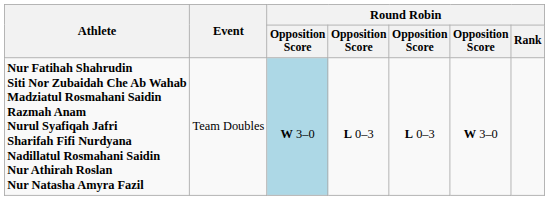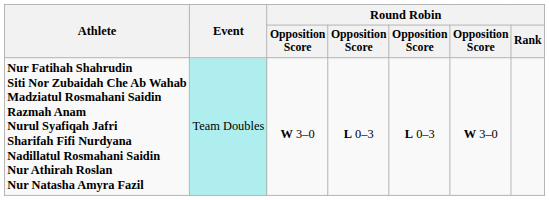(228, 127) no background -> (228, 127) paleturquoise background
(298, 134) lightblue background -> (298, 134) no background
